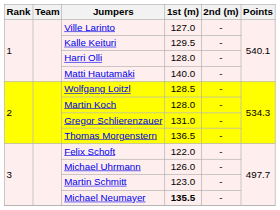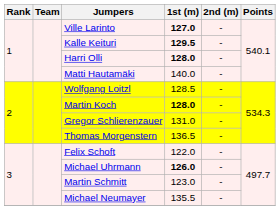(183, 27) normal -> (183, 27) bold
(183, 43) normal -> (183, 43) bold
(183, 58) normal -> (183, 58) bold
(183, 105) normal -> (183, 105) bold
(183, 167) normal -> (183, 167) bold
(183, 197) bold -> (183, 197) normal
